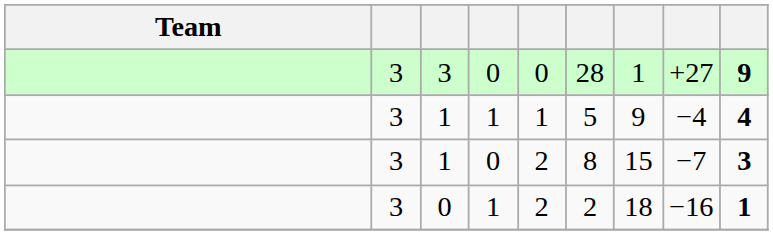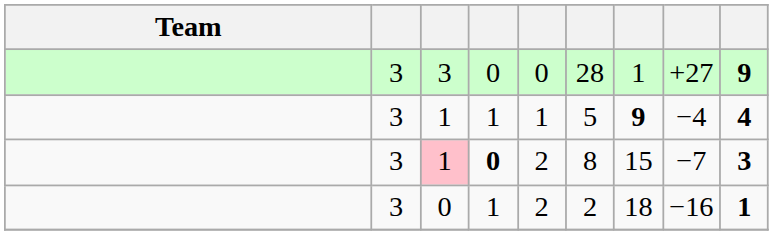(638, 116) normal -> (638, 116) bold
(445, 161) no background -> (445, 161) pink background
(493, 161) normal -> (493, 161) bold
